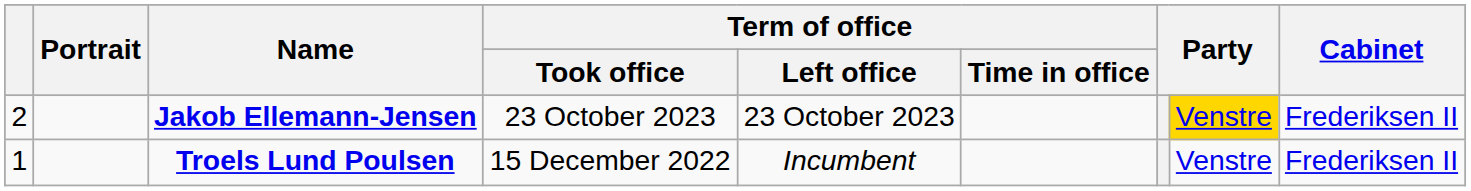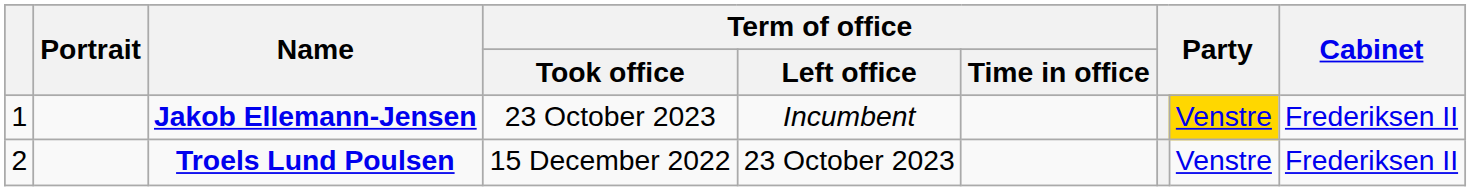(19, 116) 2 -> (19, 116) 1
(849, 116) 23 October 2023 -> (849, 116) Incumbent
(19, 161) 1 -> (19, 161) 2
(849, 161) Incumbent -> (849, 161) 23 October 2023
